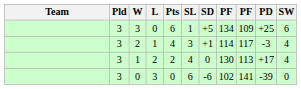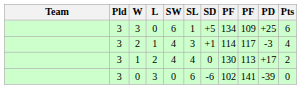columns swapped: (286, 12) <-> (173, 12)
